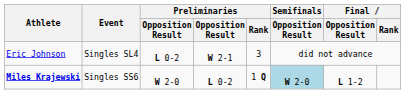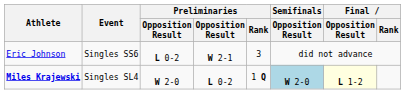(111, 53) Singles SL4 -> (111, 53) Singles SS6
(111, 77) Singles SS6 -> (111, 77) Singles SL4
(350, 82) no background -> (350, 82) lightyellow background
